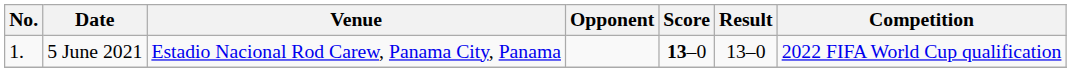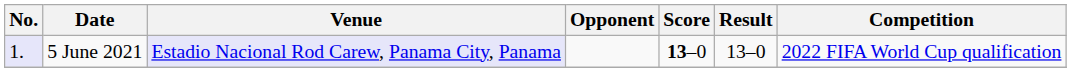(17, 51) no background -> (17, 51) lavender background
(356, 51) no background -> (356, 51) lavender background
